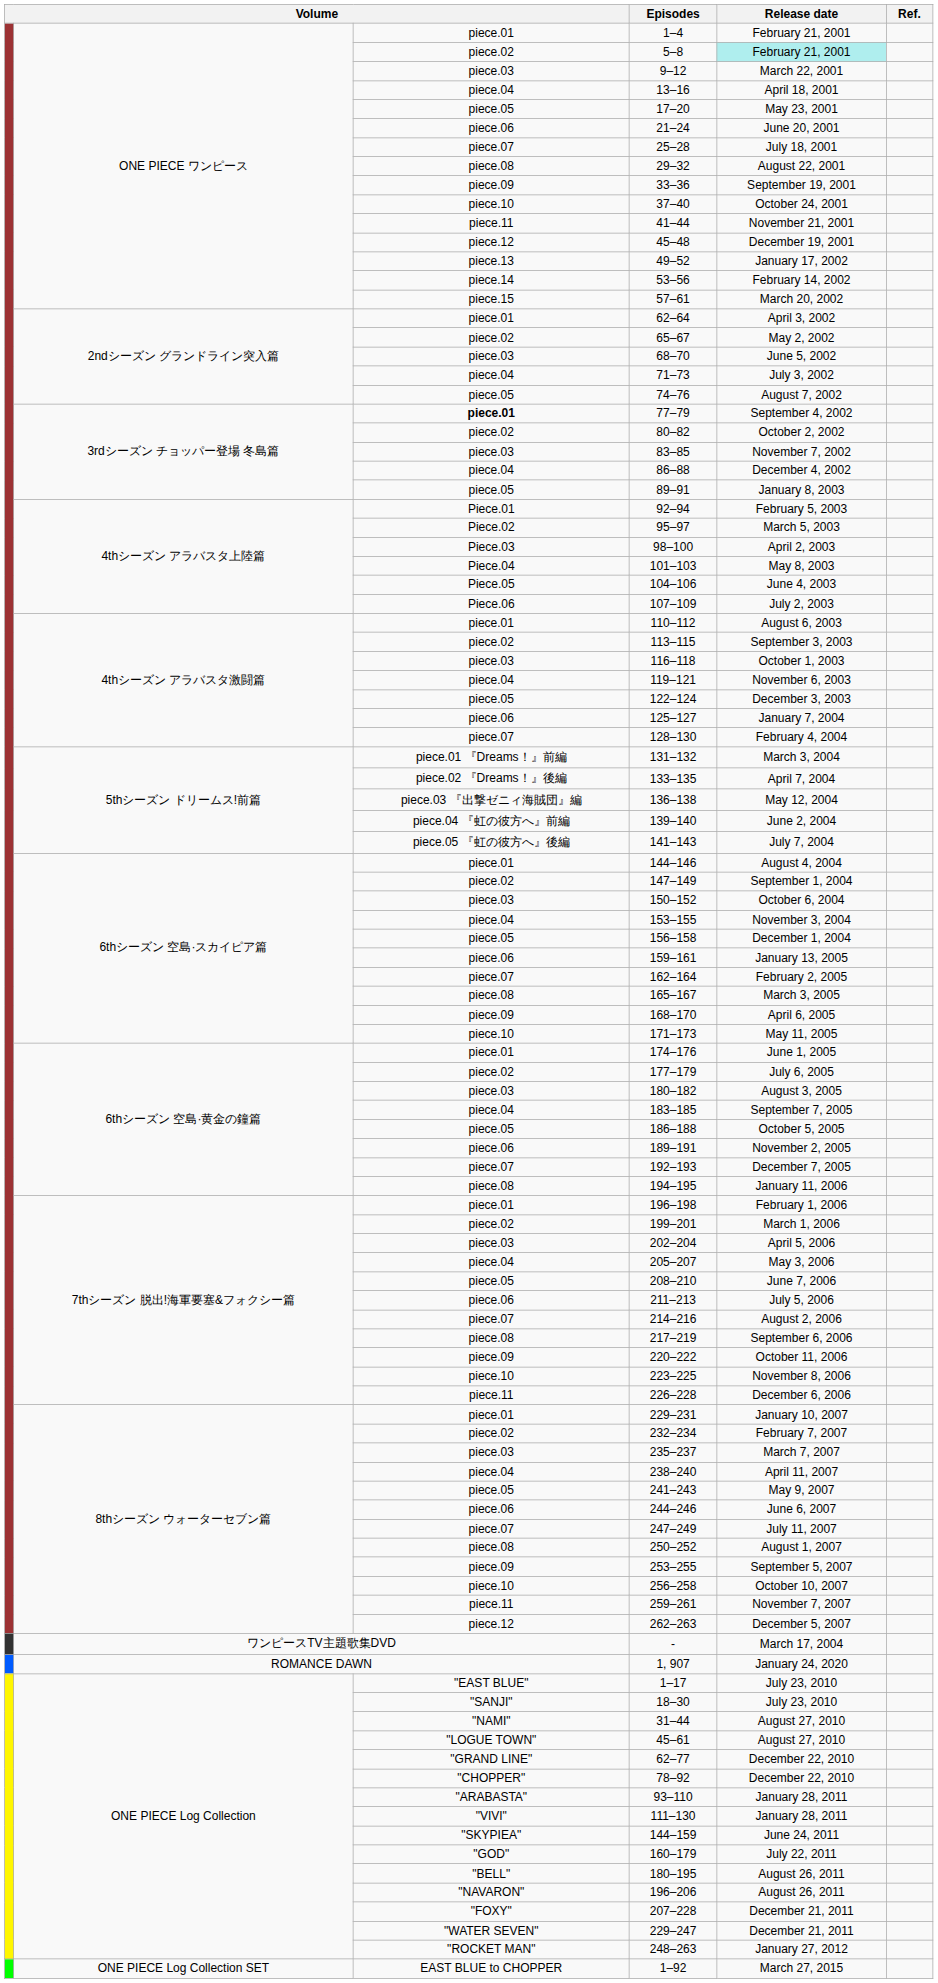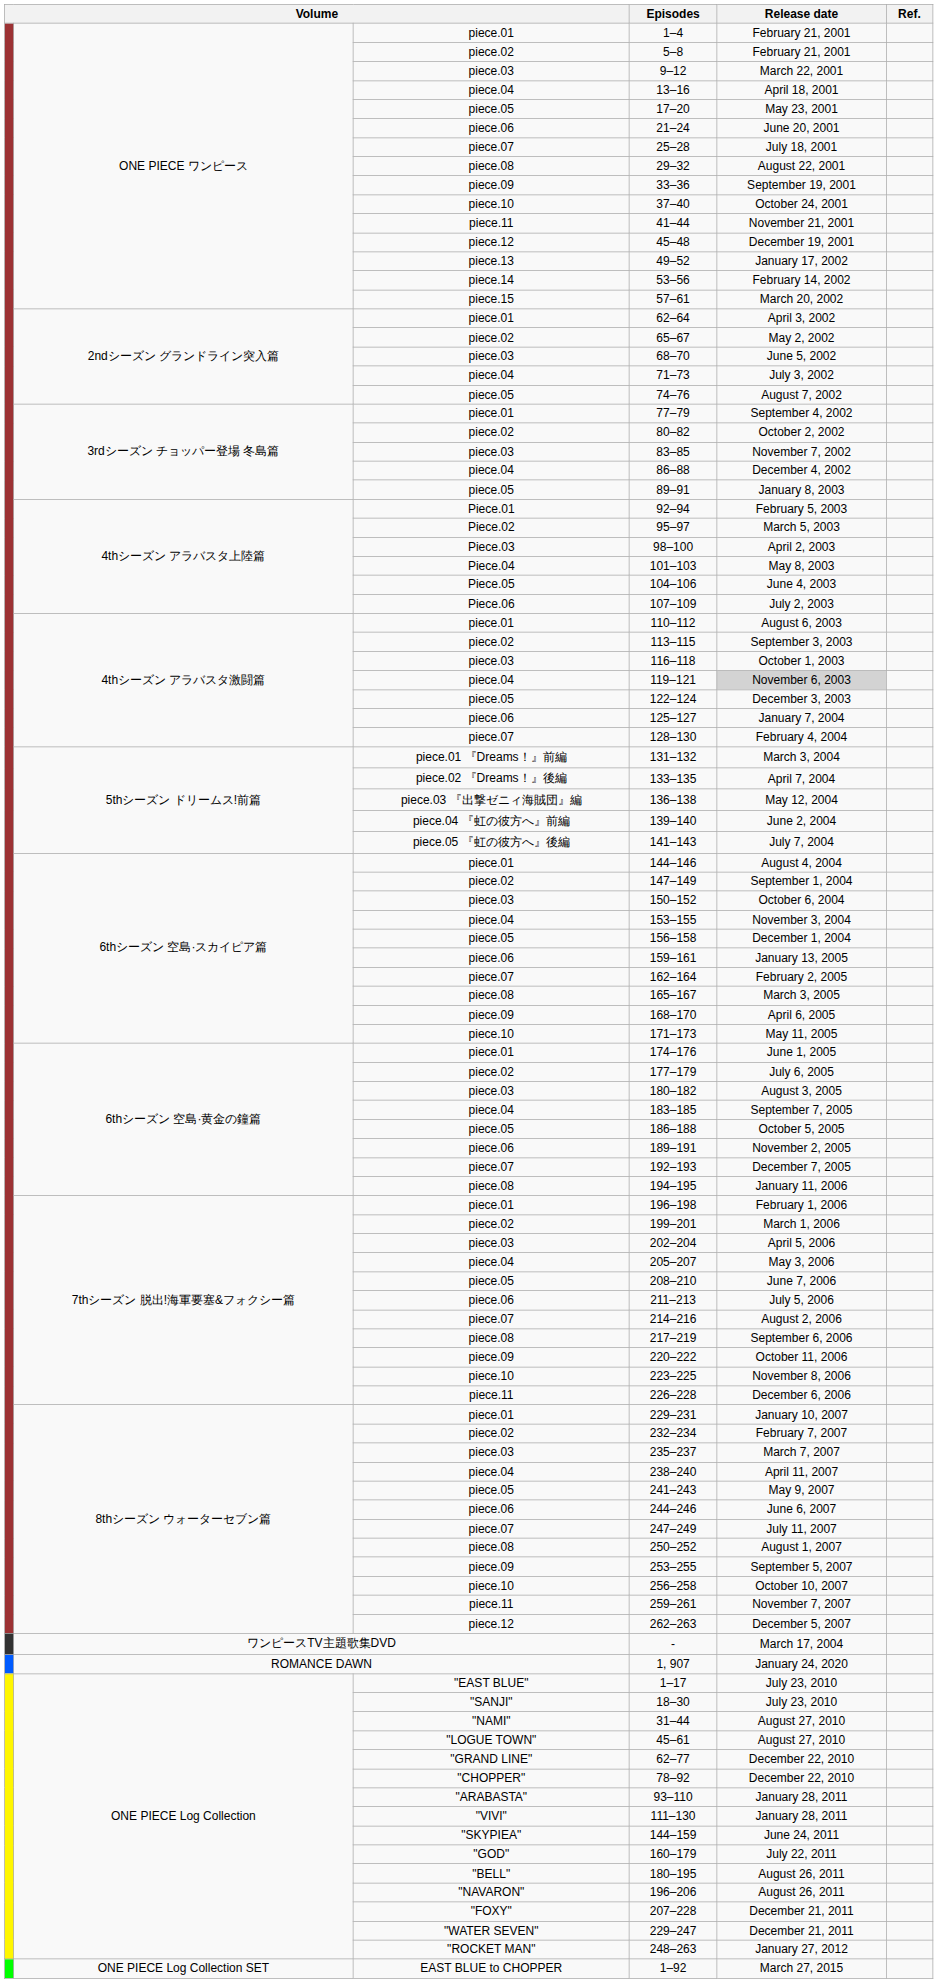(801, 52) paleturquoise background -> (801, 52) no background
(491, 413) bold -> (491, 413) normal
(801, 680) no background -> (801, 680) lightgrey background
